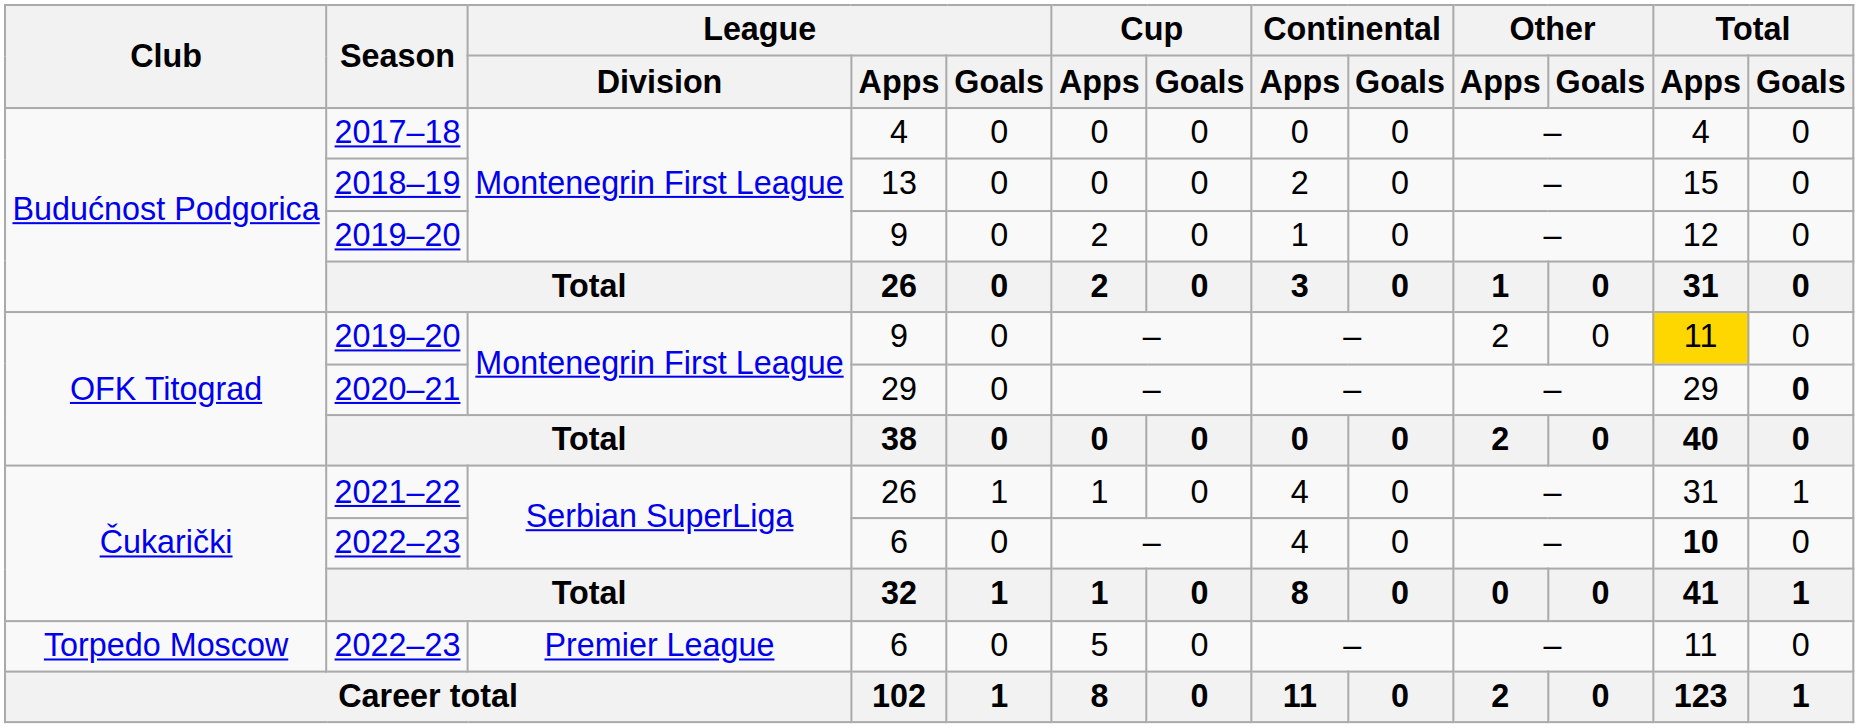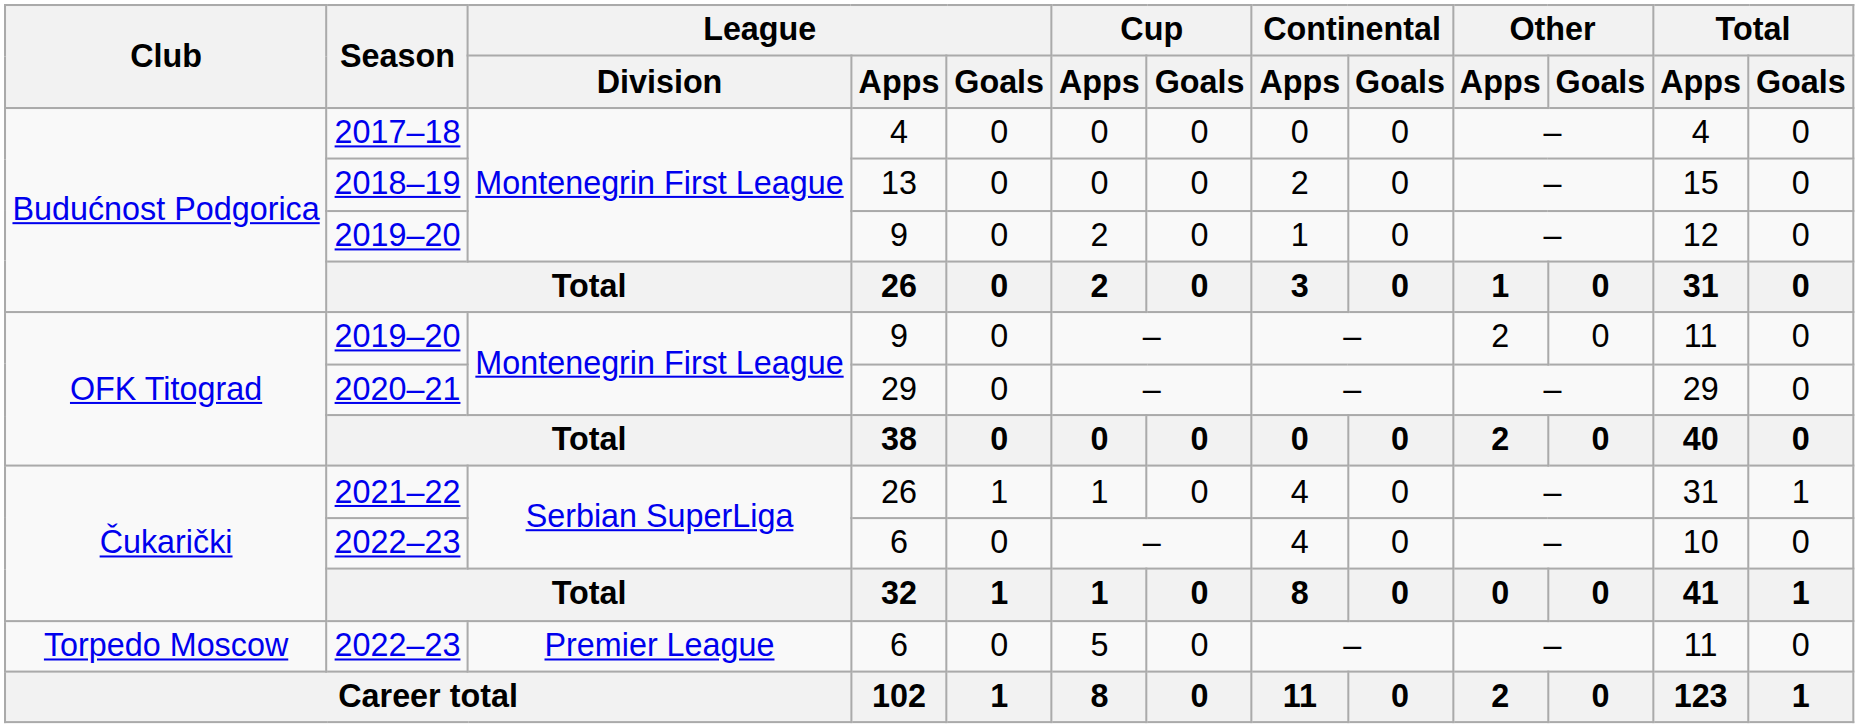(1701, 337) gold background -> (1701, 337) no background
(1801, 388) bold -> (1801, 388) normal
(1701, 542) bold -> (1701, 542) normal
